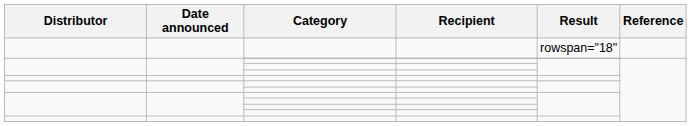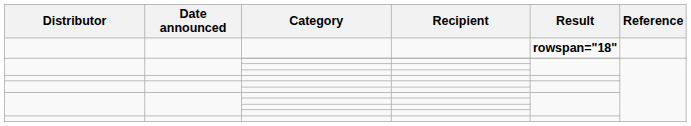(579, 48) normal -> (575, 48) bold
